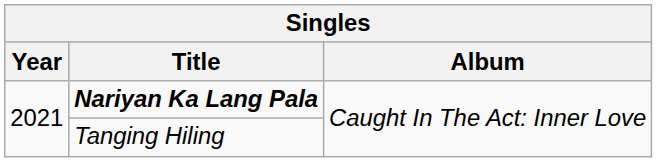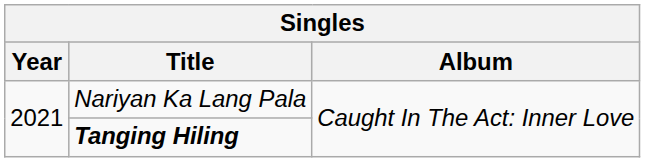(196, 99) bold -> (190, 99) normal
(149, 136) normal -> (157, 136) bold
